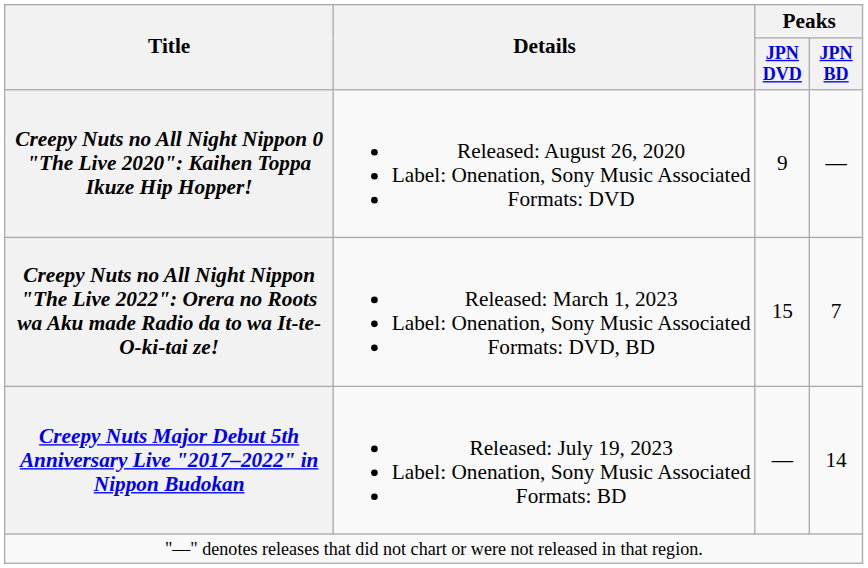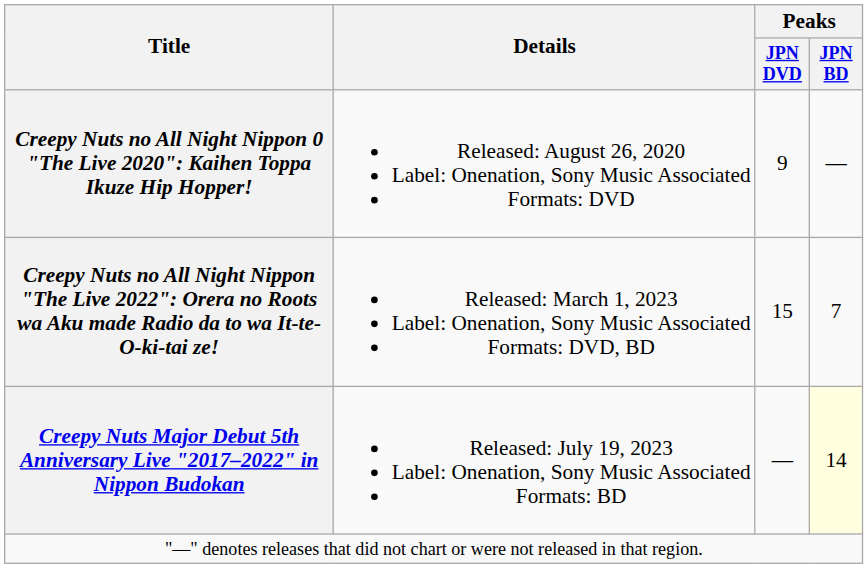(836, 459) no background -> (836, 459) lightyellow background
